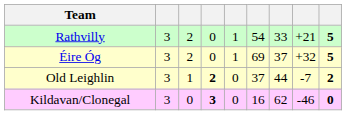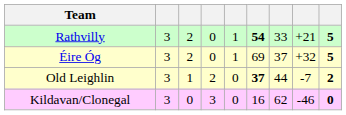(258, 36) normal -> (258, 36) bold
(213, 78) bold -> (213, 78) normal
(258, 78) normal -> (258, 78) bold
(213, 99) bold -> (213, 99) normal
